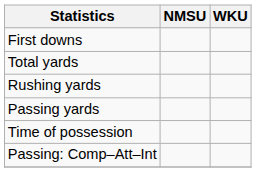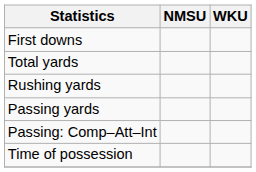rows swapped: (82, 155) <-> (70, 132)
